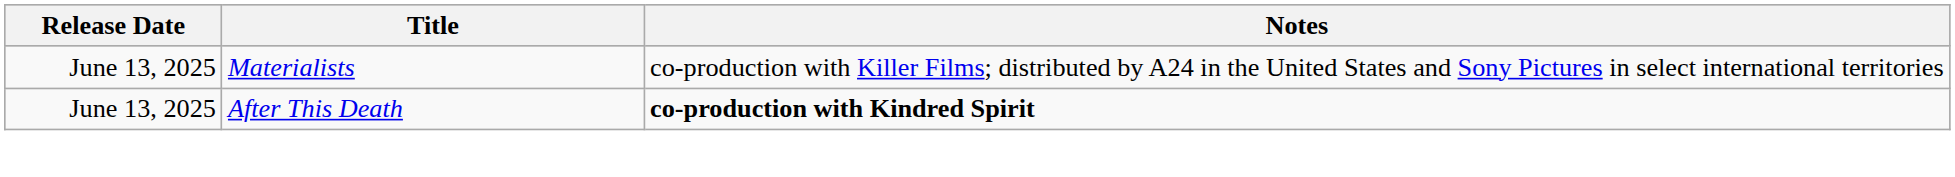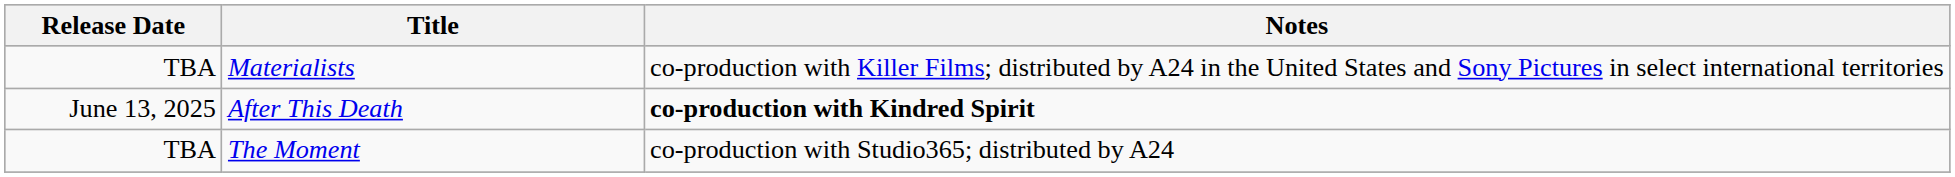(143, 66) June 13, 2025 -> (190, 66) TBA
+ row: (294, 150)
